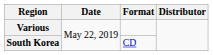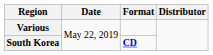(130, 43) normal -> (130, 43) bold
